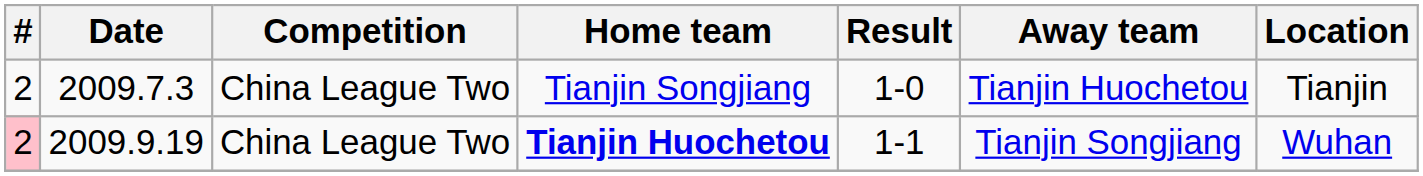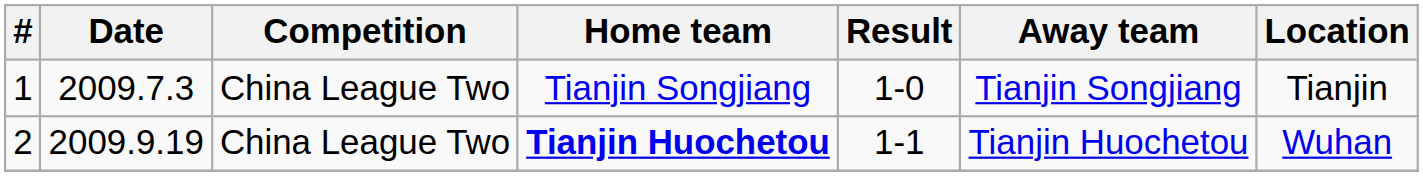(23, 87) 2 -> (23, 87) 1
(1109, 87) Tianjin Huochetou -> (1109, 87) Tianjin Songjiang
(23, 142) pink background -> (23, 142) no background
(1109, 142) Tianjin Songjiang -> (1109, 142) Tianjin Huochetou
